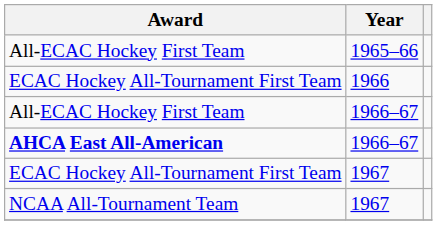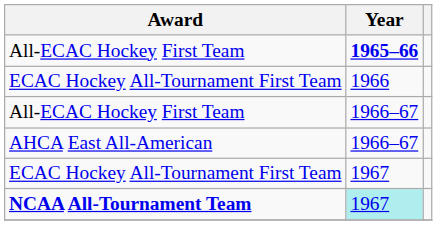(384, 50) normal -> (384, 50) bold
(116, 142) bold -> (111, 142) normal
(124, 204) normal -> (130, 204) bold
(370, 204) no background -> (370, 204) paleturquoise background
